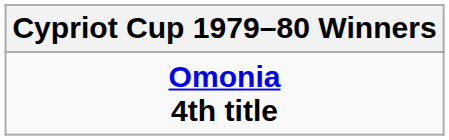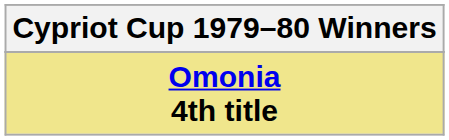(225, 92) no background -> (225, 92) khaki background
